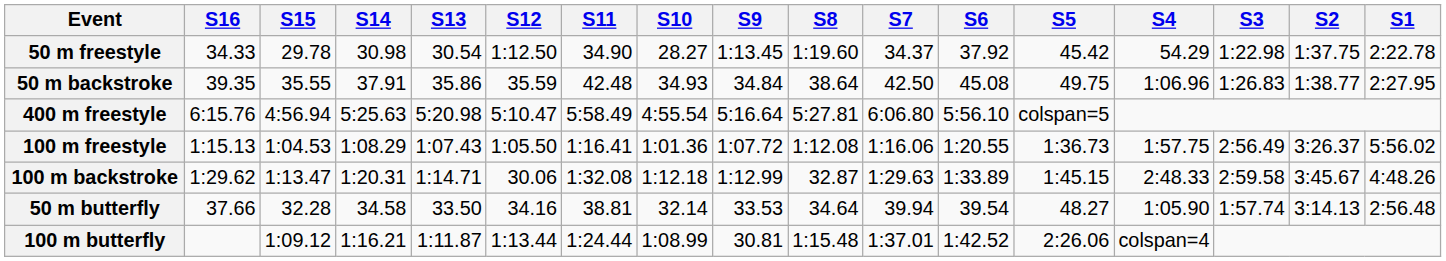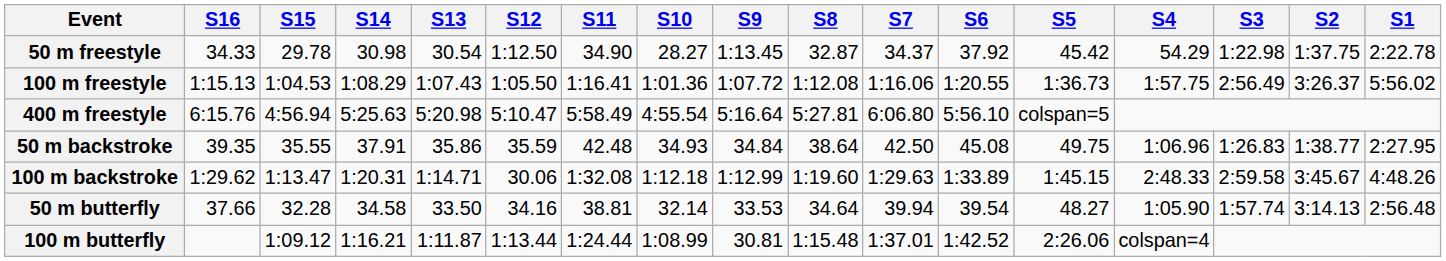(825, 51) 1:19.60 -> (834, 51) 32.87
rows swapped: (95, 146) <-> (95, 83)
(834, 177) 32.87 -> (825, 177) 1:19.60
